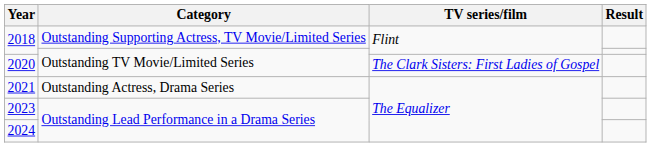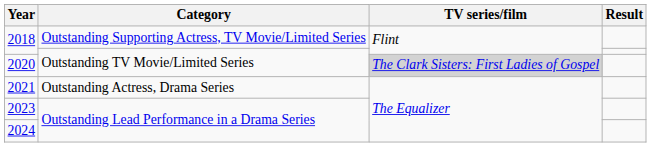(486, 65) no background -> (486, 65) lightgrey background
